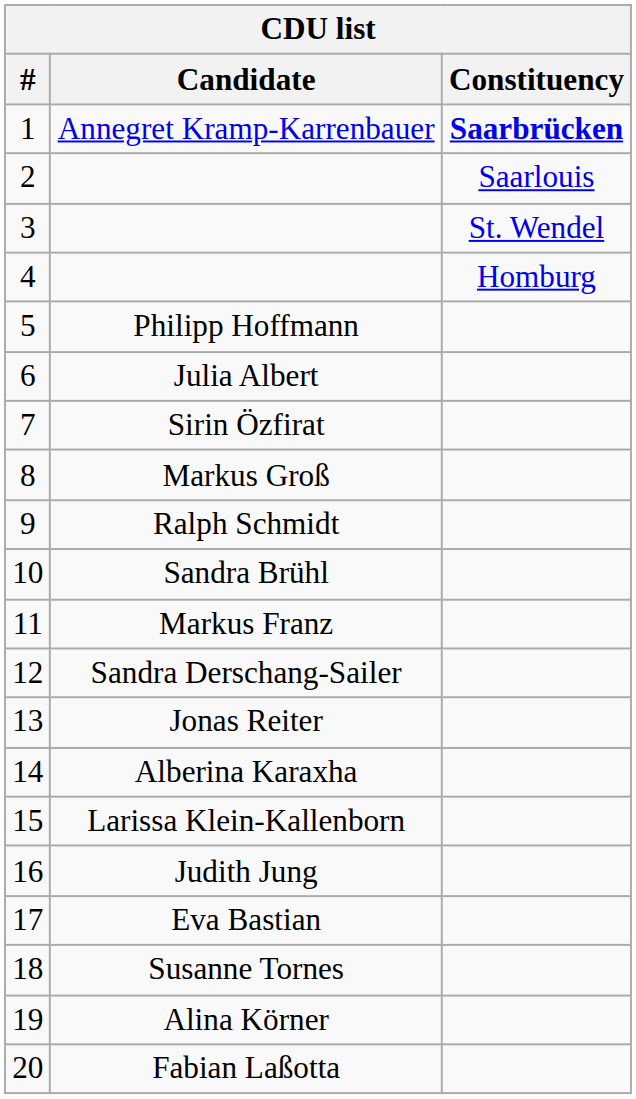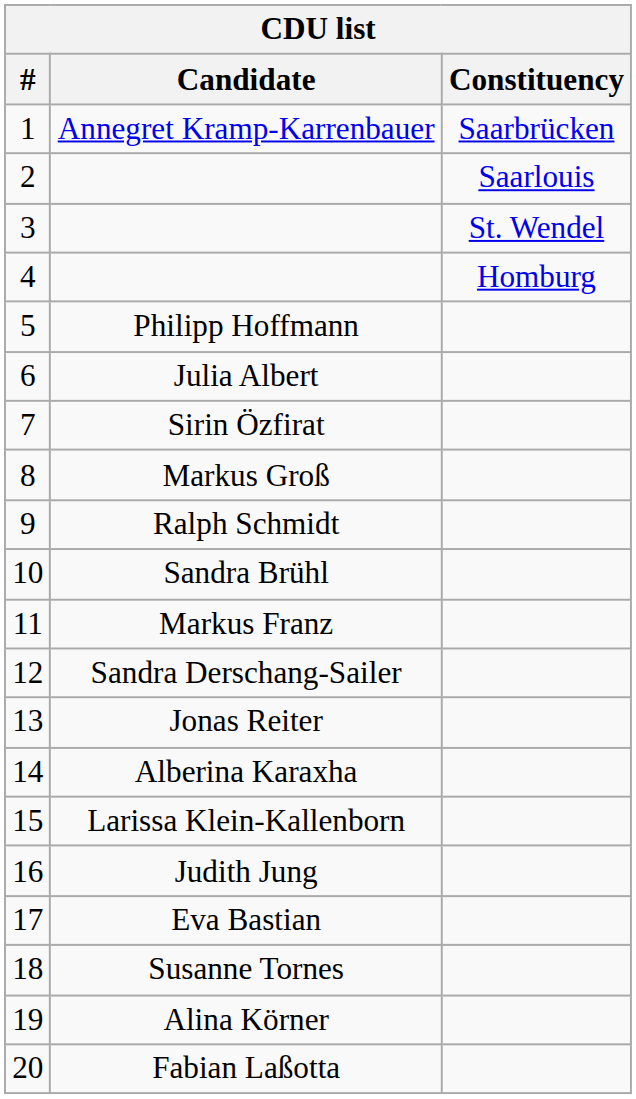(536, 128) bold -> (536, 128) normal
